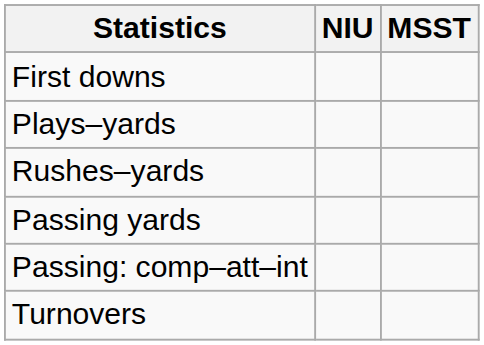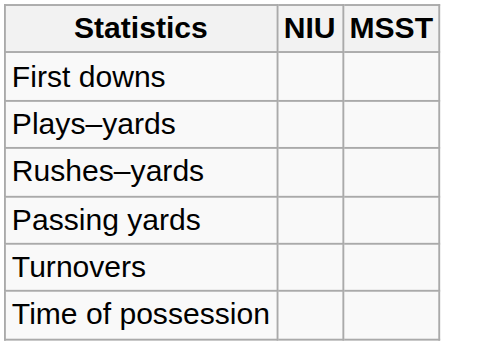- row: (160, 266)
+ row: (141, 314)
